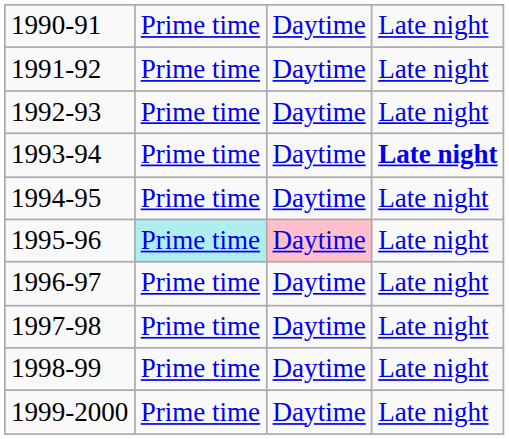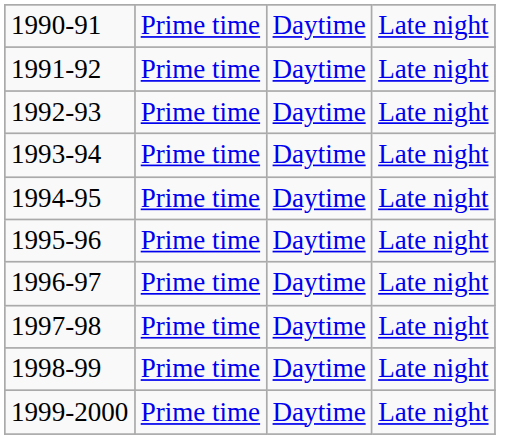(438, 154) bold -> (433, 154) normal
(200, 240) paleturquoise background -> (200, 240) no background
(319, 240) pink background -> (319, 240) no background
